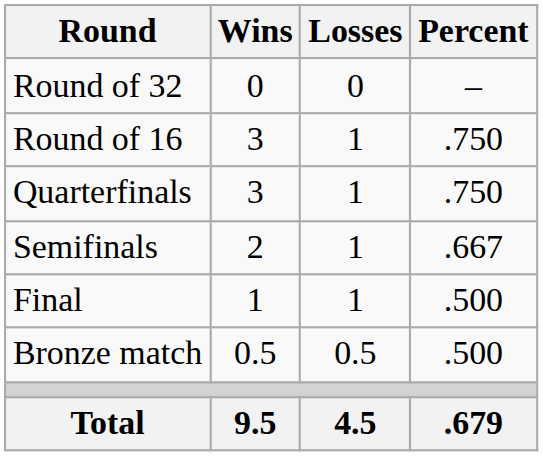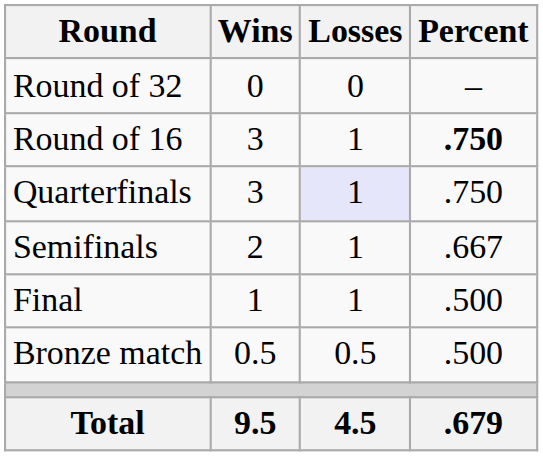(473, 138) normal -> (473, 138) bold
(355, 192) no background -> (355, 192) lavender background
